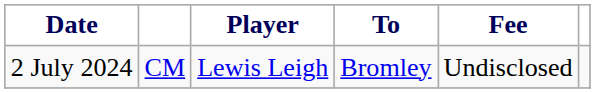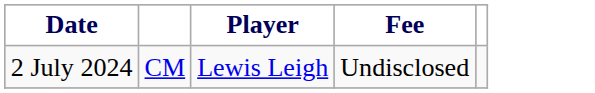- column: (386, 25)
